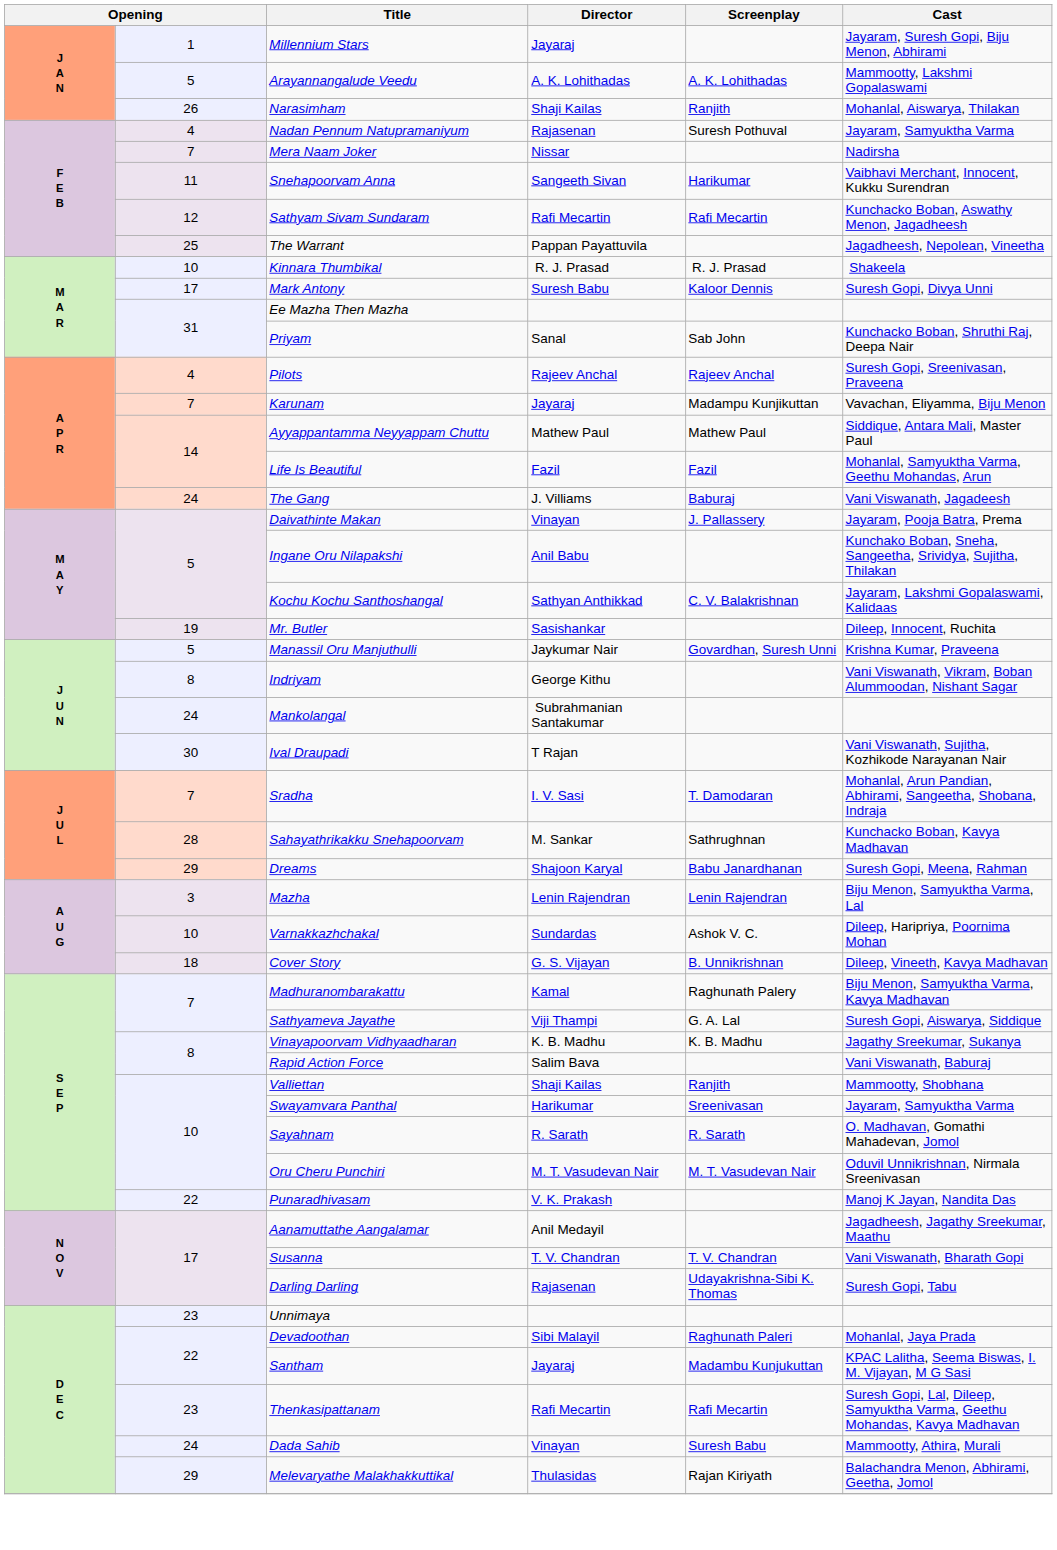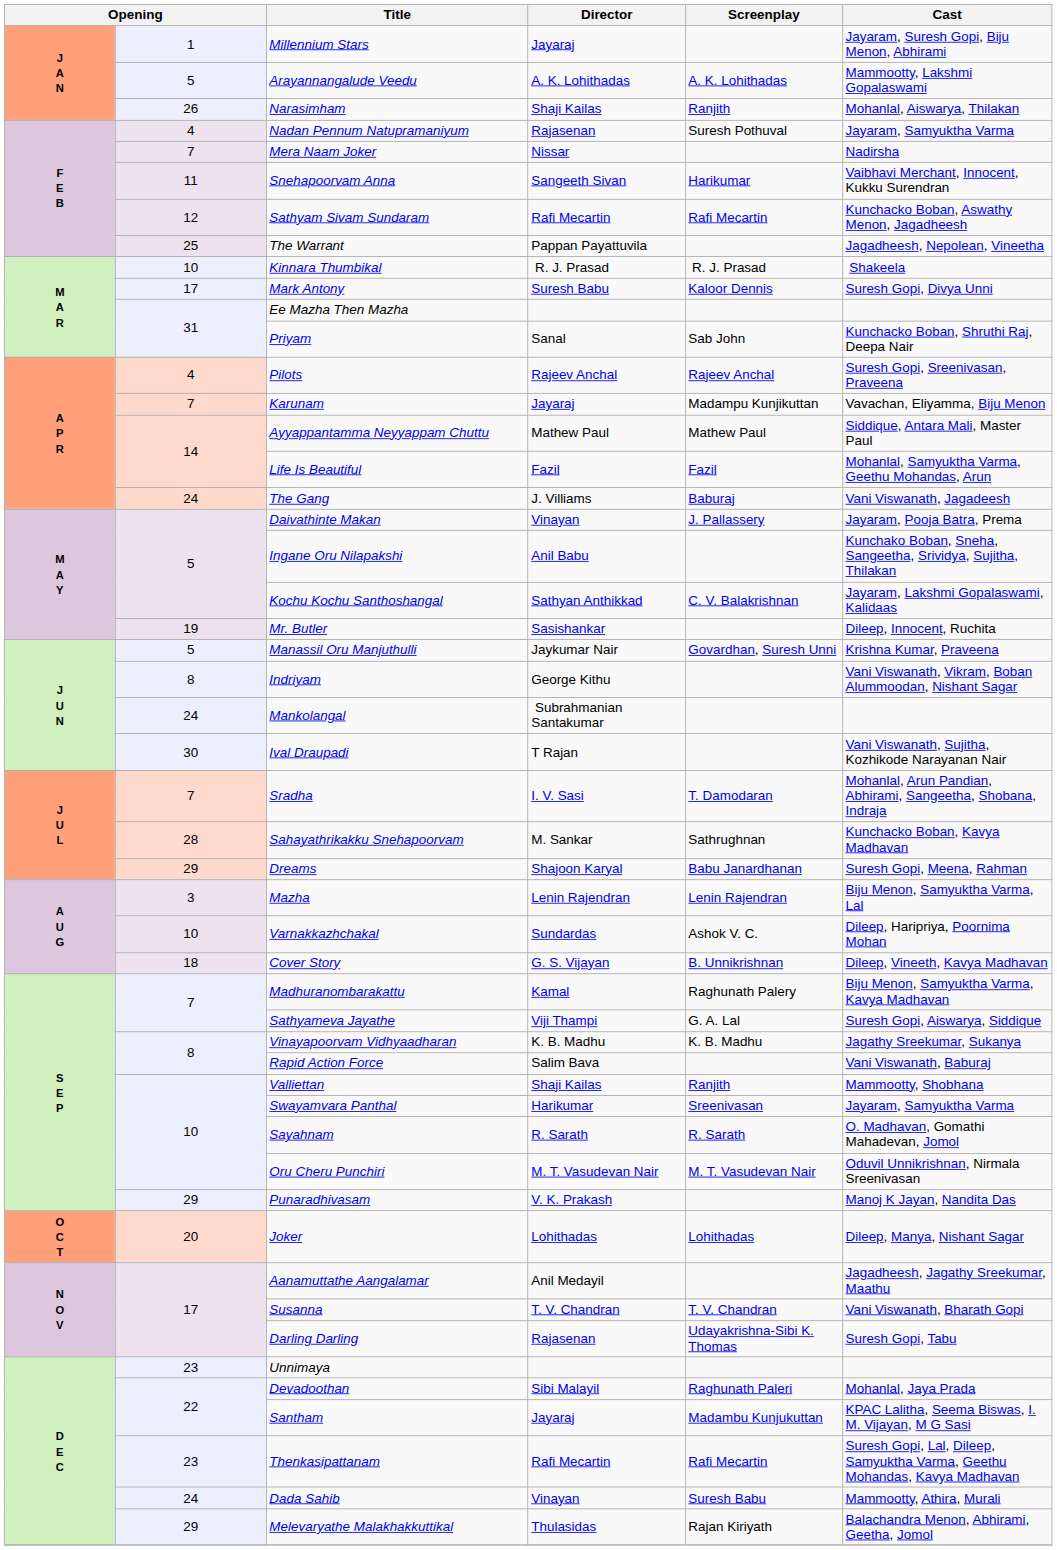(191, 1200) 22 -> (191, 1200) 29
+ row: (286, 1236)
